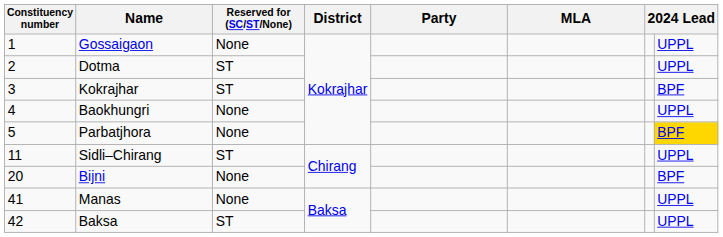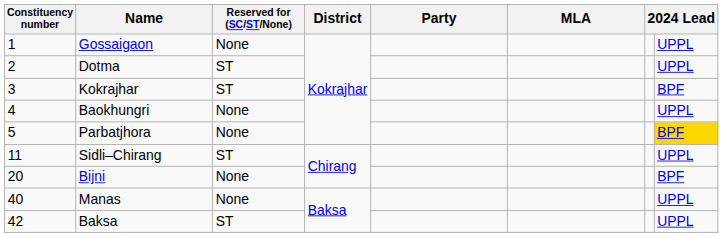(15, 199) 41 -> (15, 199) 40
